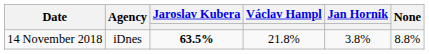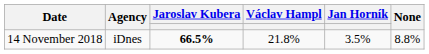(197, 39) 63.5% -> (197, 39) 66.5%
(358, 39) 3.8% -> (358, 39) 3.5%
